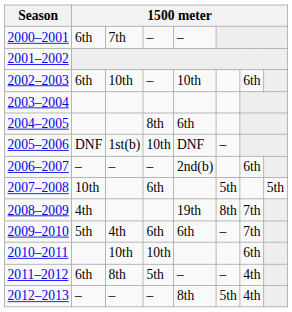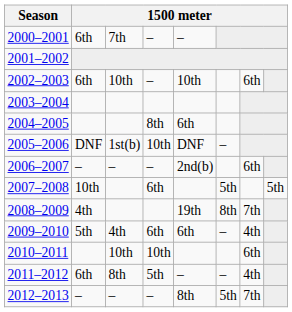(252, 231) 7th -> (252, 231) 4th
(252, 296) 4th -> (252, 296) 7th
